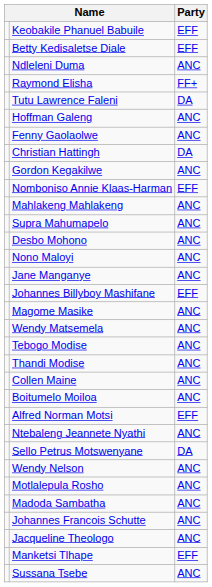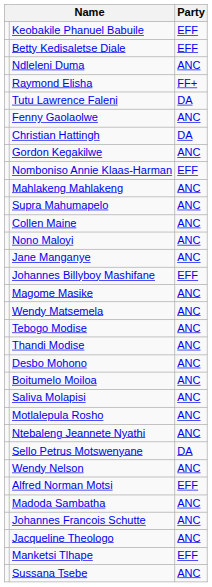- row: (52, 118)
rows swapped: (44, 380) <-> (49, 240)
+ row: (49, 398)
rows swapped: (62, 415) <-> (58, 485)
